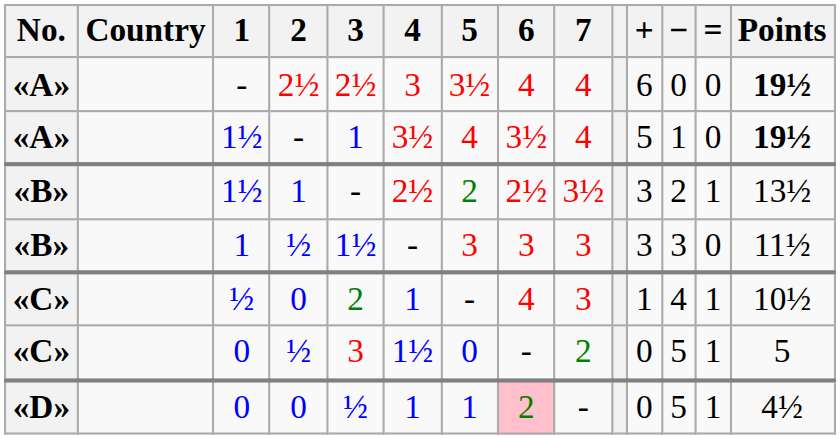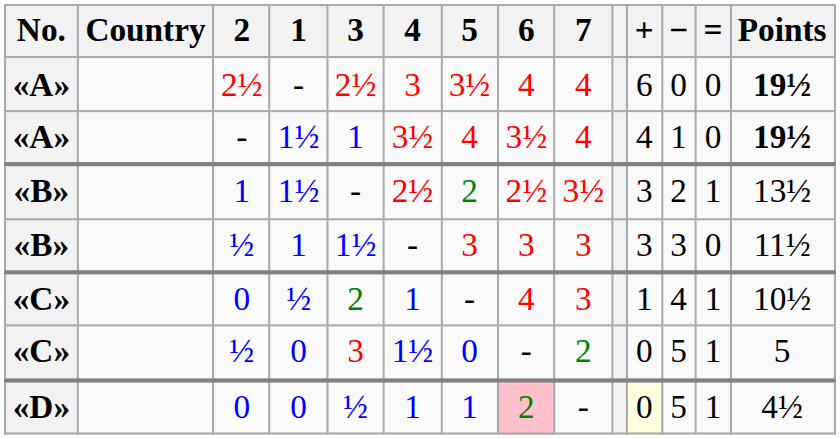columns swapped: (242, 30) <-> (299, 30)
(644, 136) 5 -> (644, 136) 4
(644, 406) no background -> (644, 406) lightyellow background
